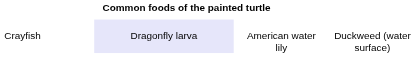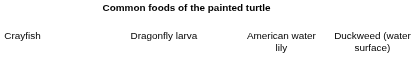(164, 36) lavender background -> (164, 36) no background
